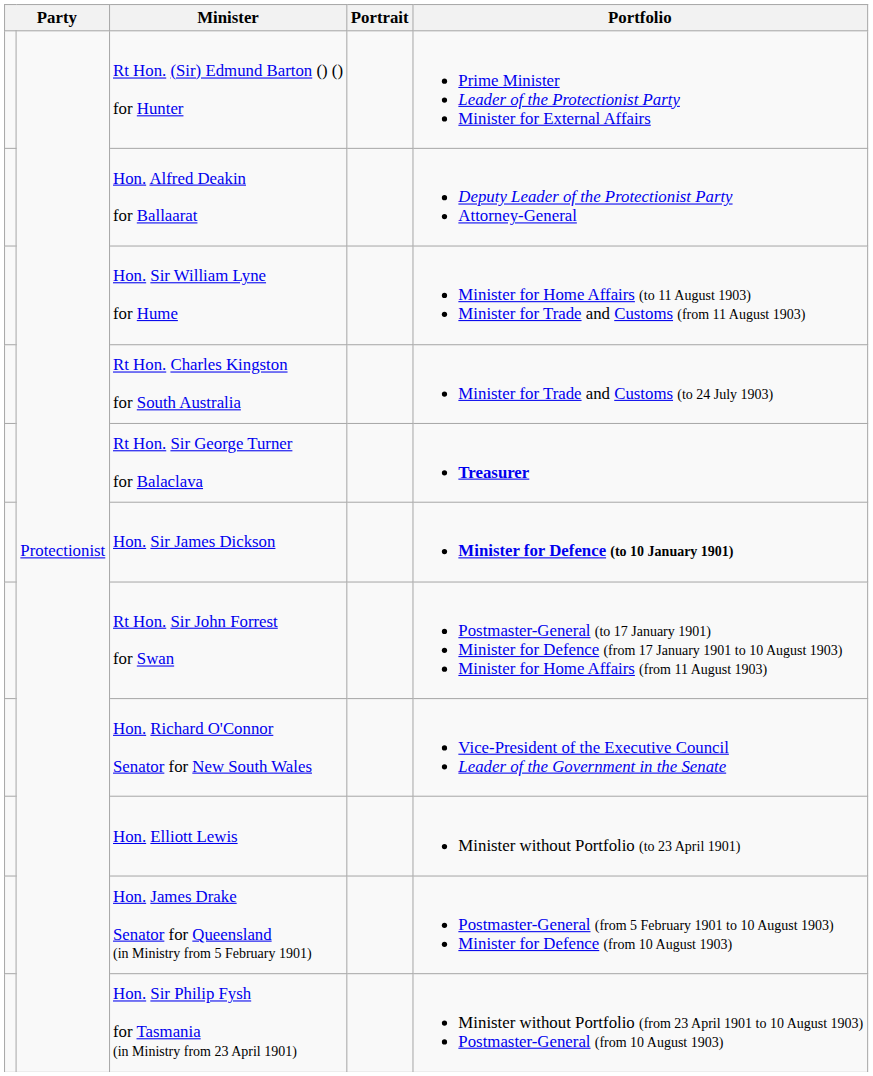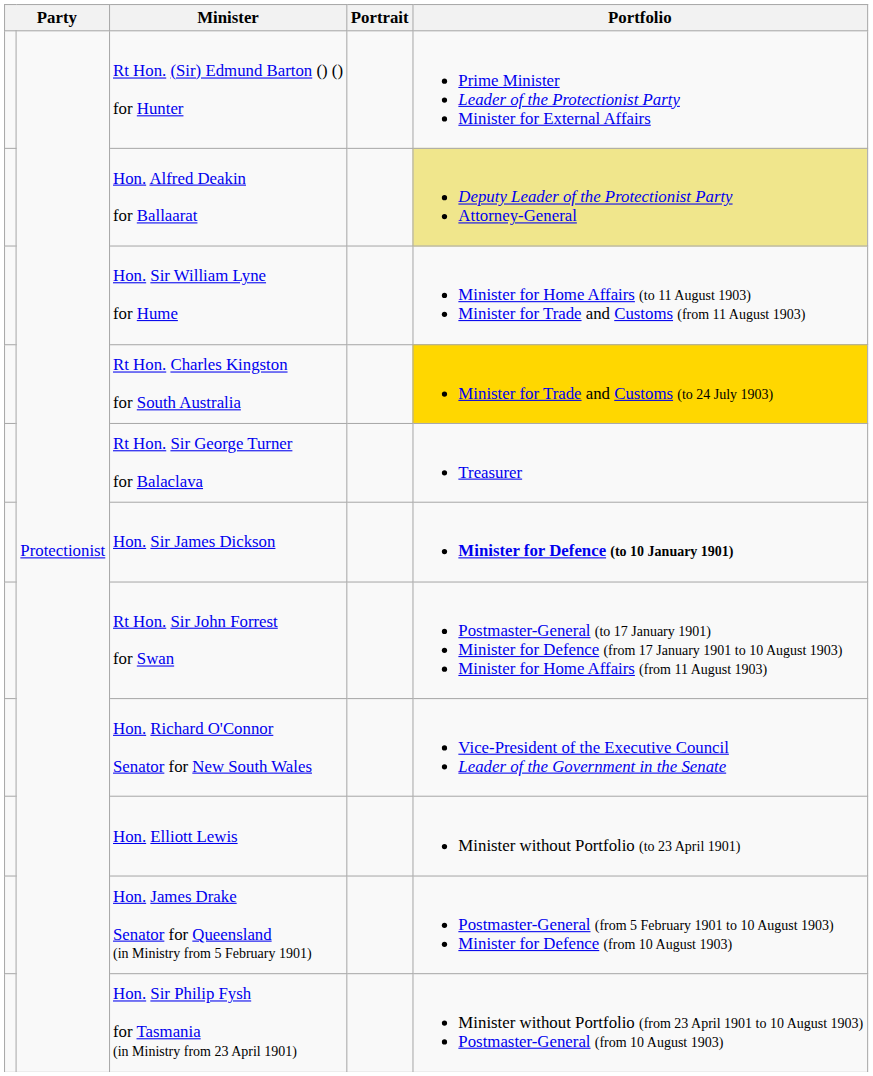(640, 207) no background -> (640, 207) khaki background
(640, 393) no background -> (640, 393) gold background
(640, 472) bold -> (640, 472) normal
